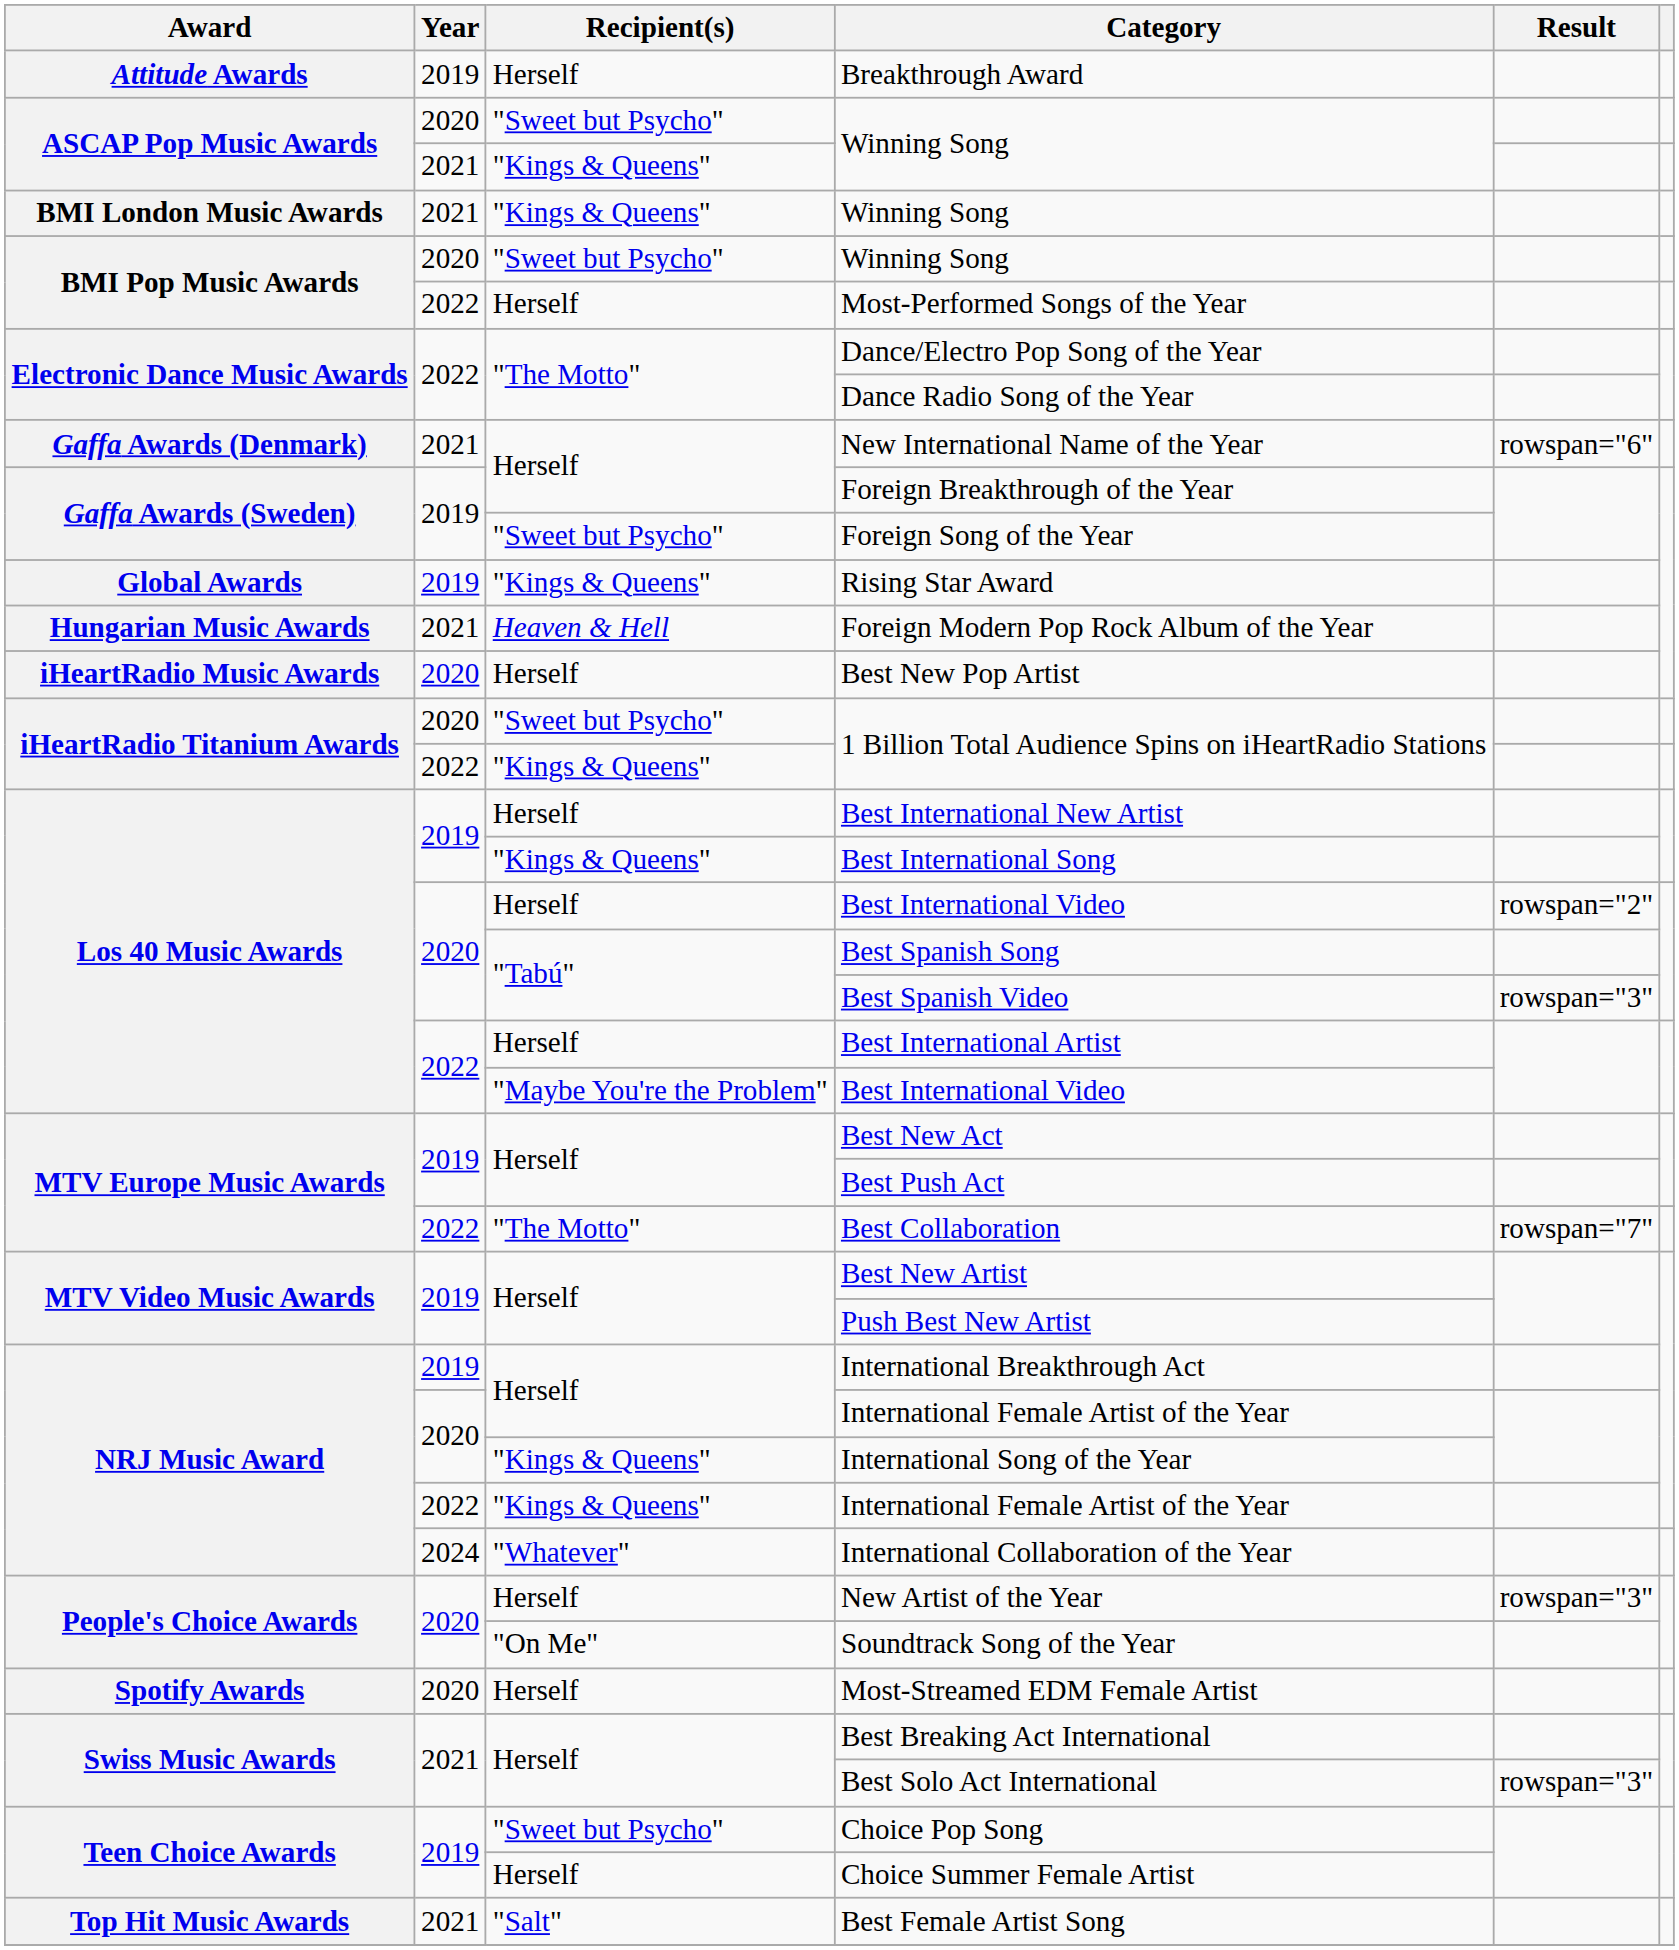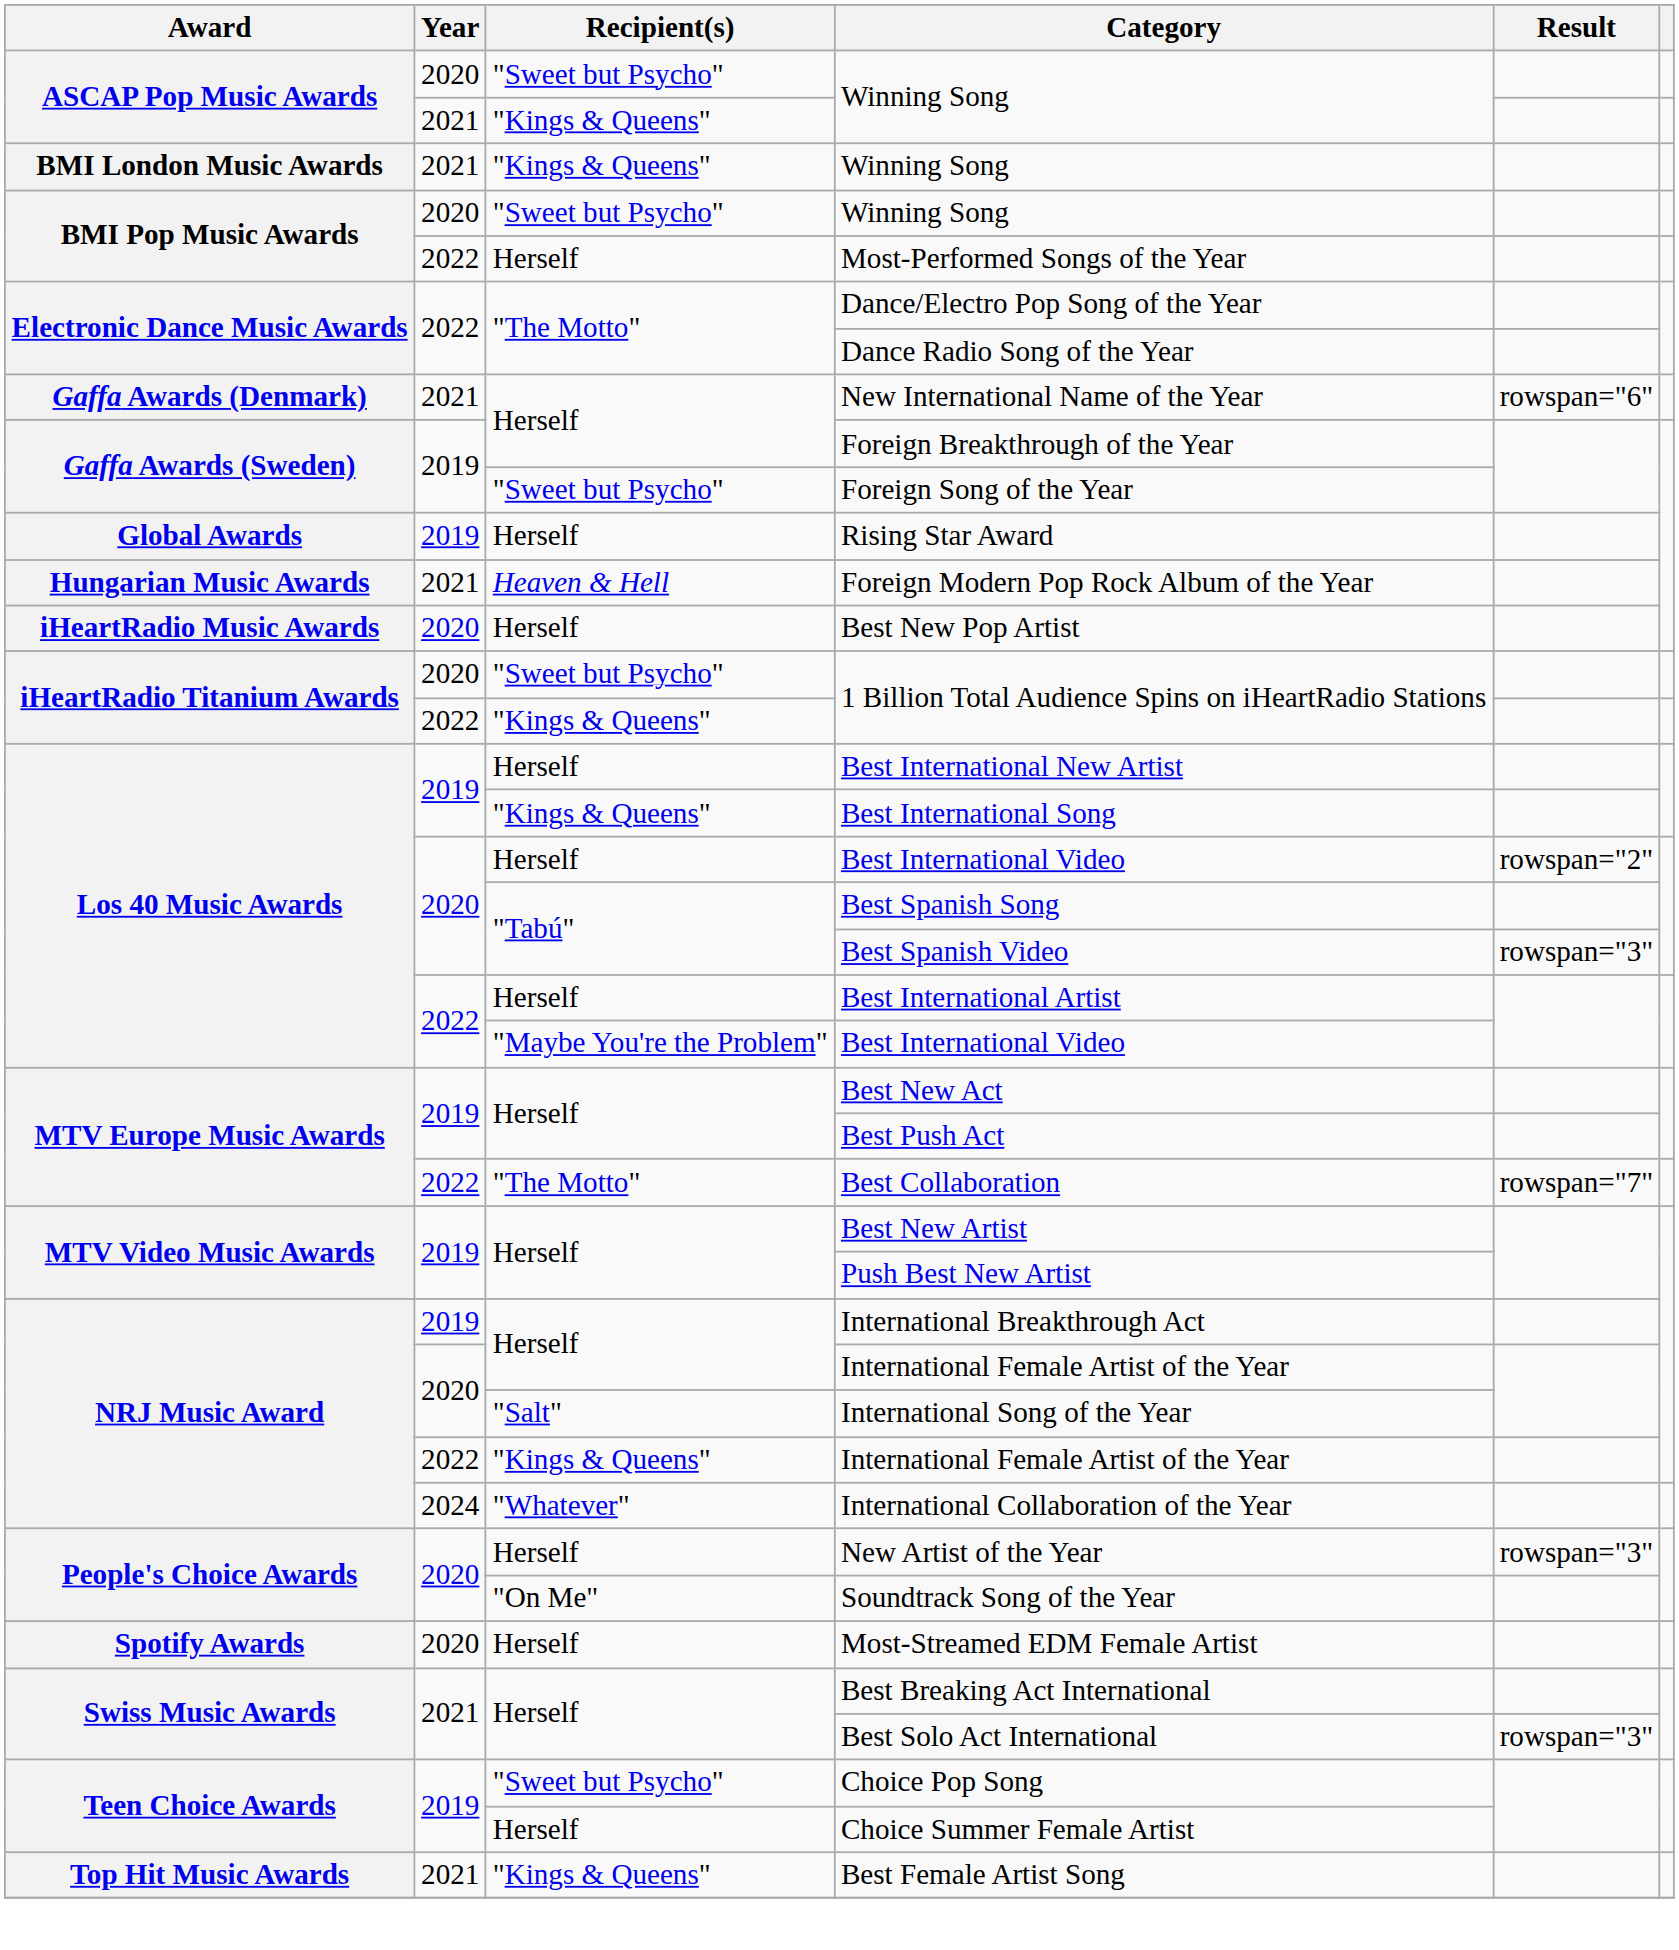- row: (450, 73)
(602, 581) "Kings & Queens" -> (536, 535) Herself
(602, 1459) "Kings & Queens" -> (527, 1413) "Salt"
(527, 1921) "Salt" -> (602, 1874) "Kings & Queens"
